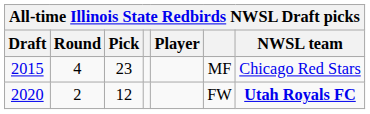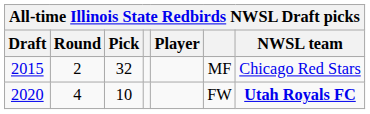(77, 69) 4 -> (77, 69) 2
(124, 69) 23 -> (124, 69) 32
(77, 95) 2 -> (77, 95) 4
(124, 95) 12 -> (124, 95) 10
